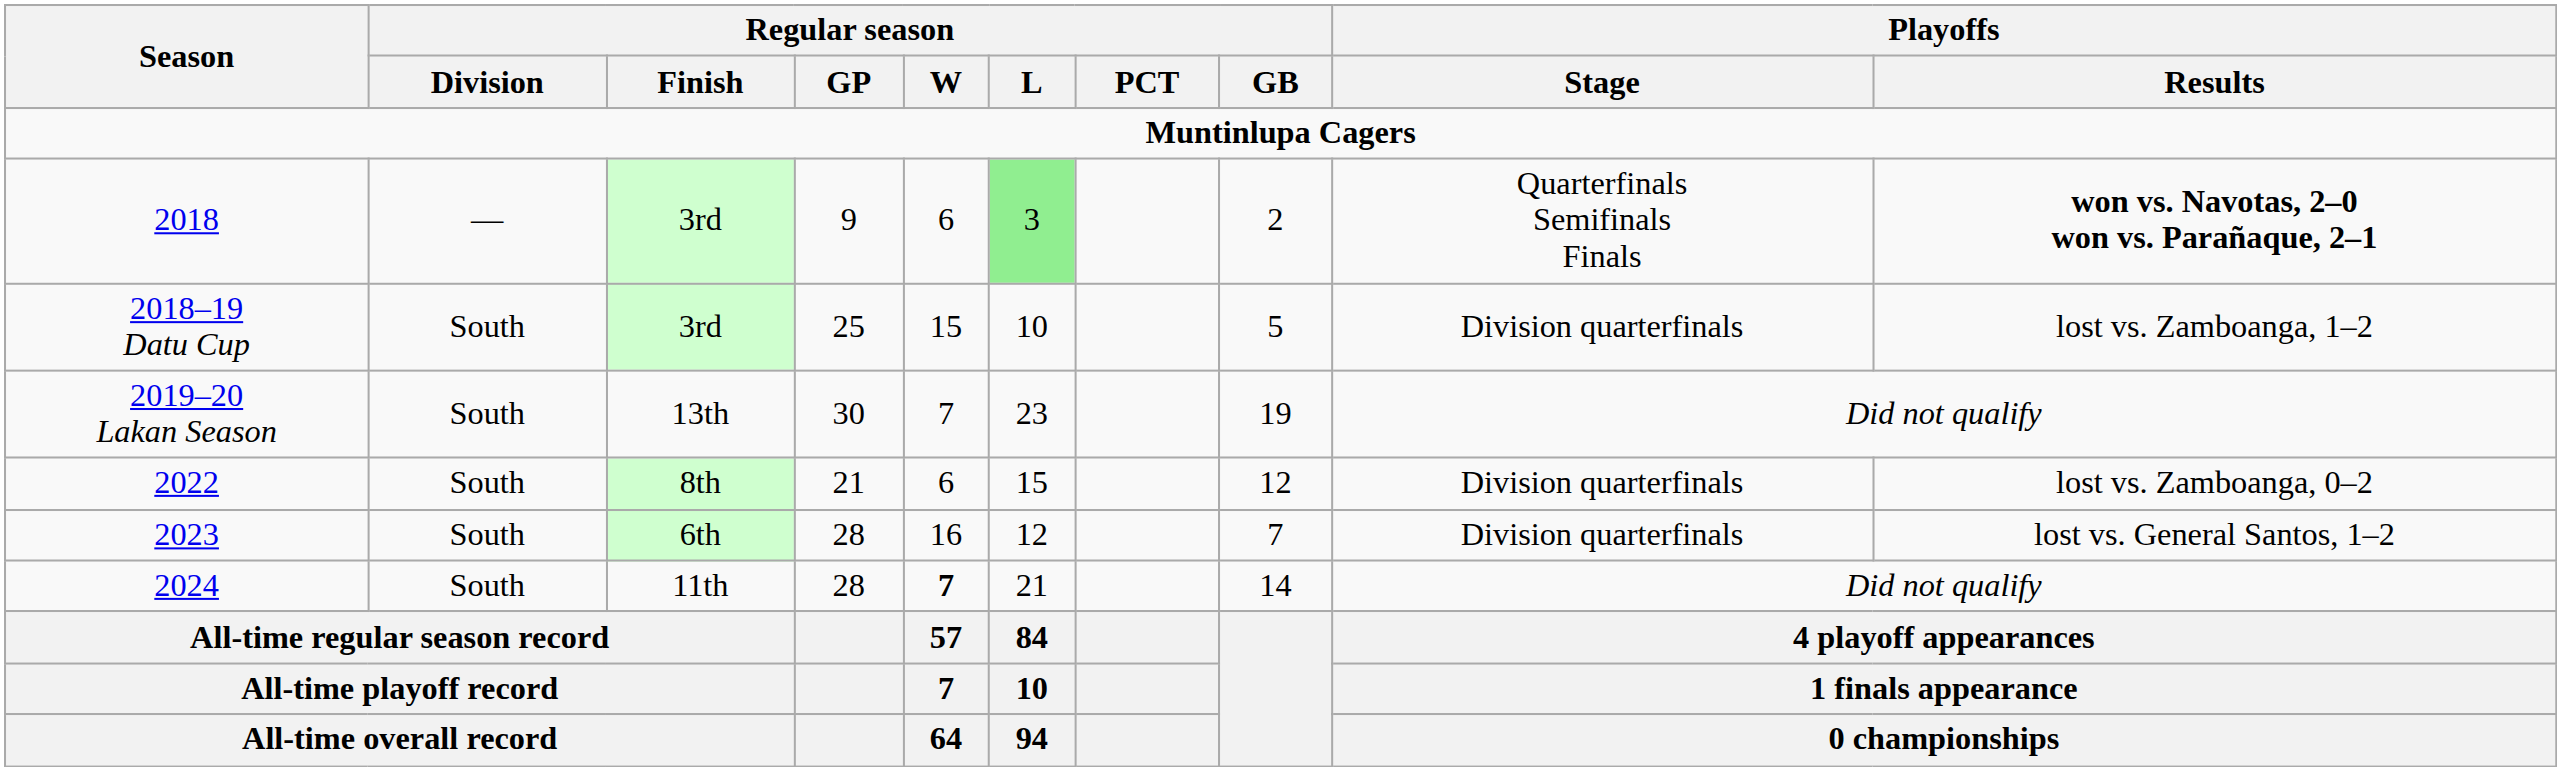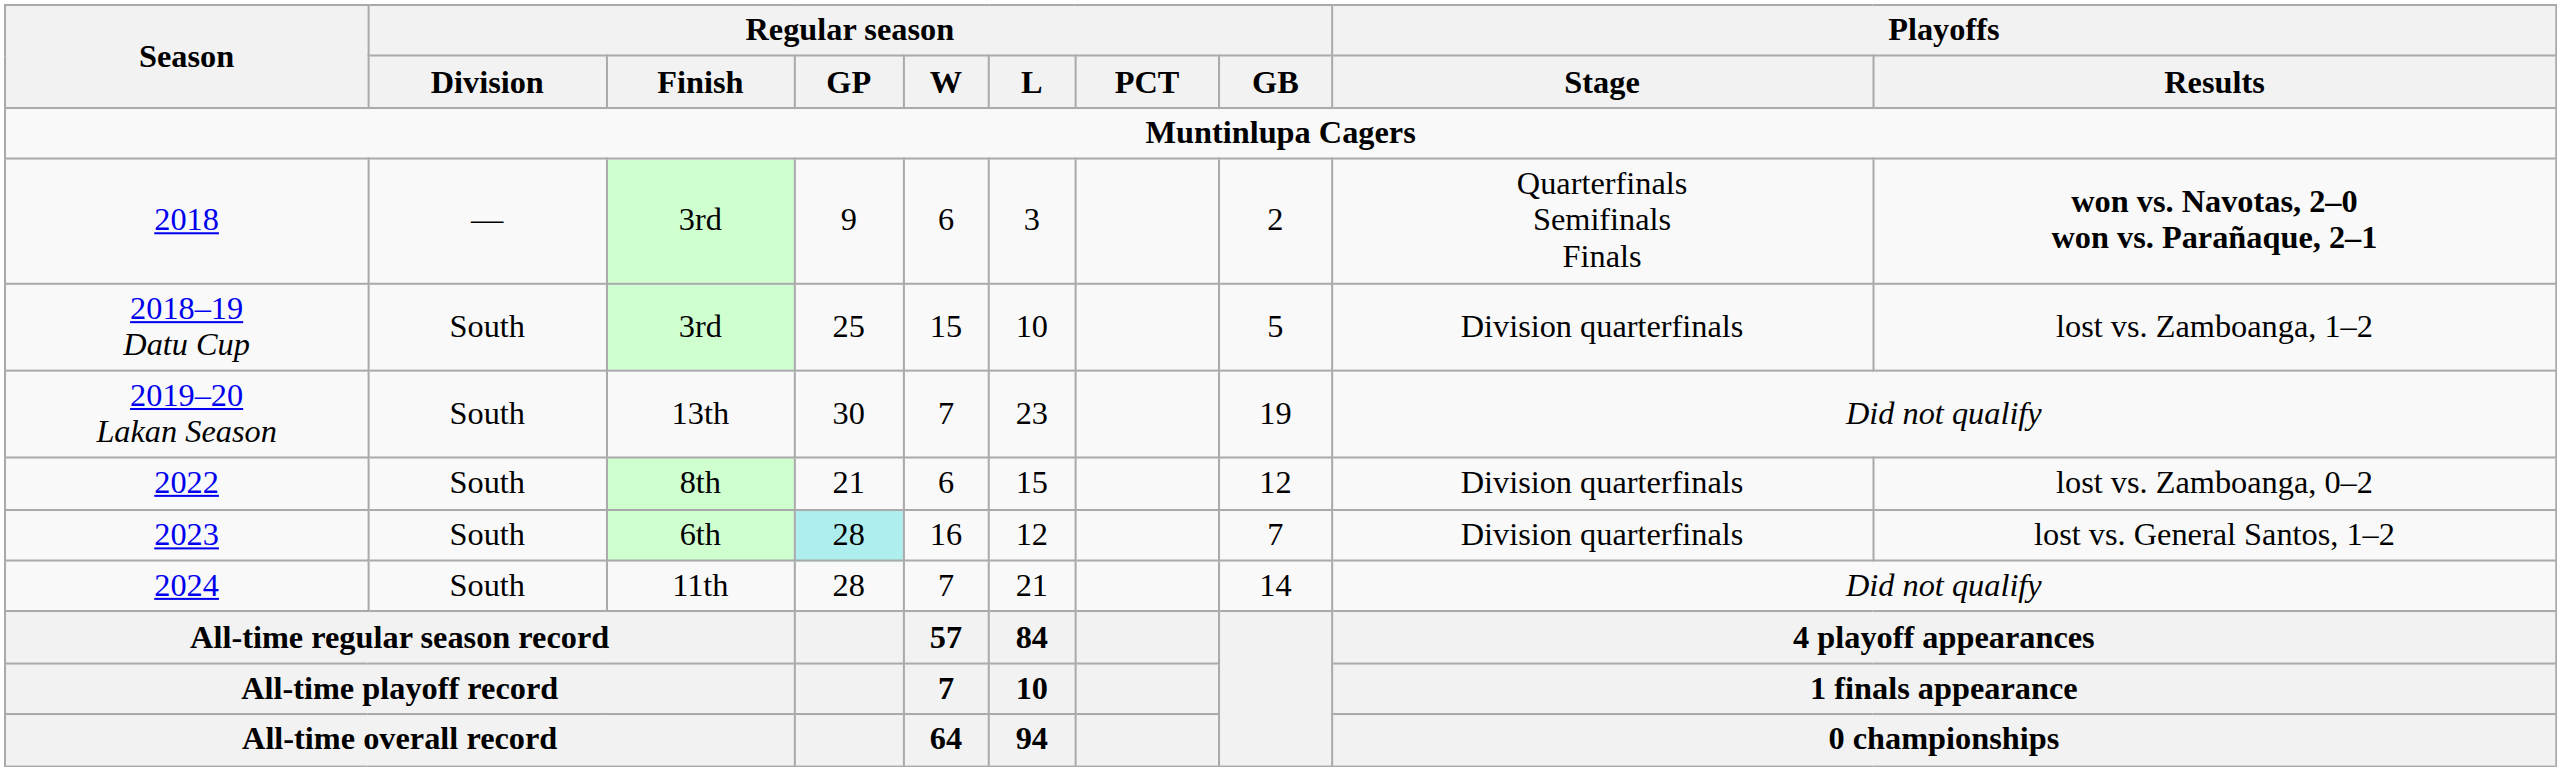(1032, 220) lightgreen background -> (1032, 220) no background
(849, 534) no background -> (849, 534) paleturquoise background
(946, 585) bold -> (946, 585) normal
